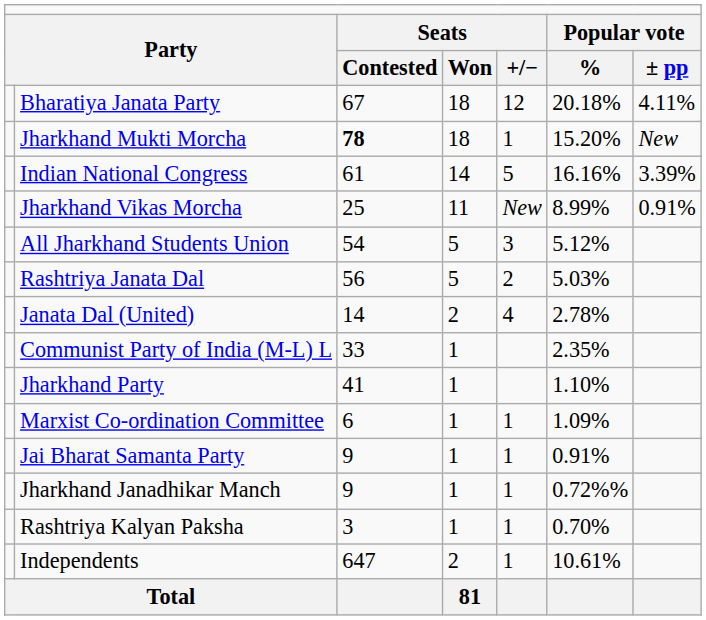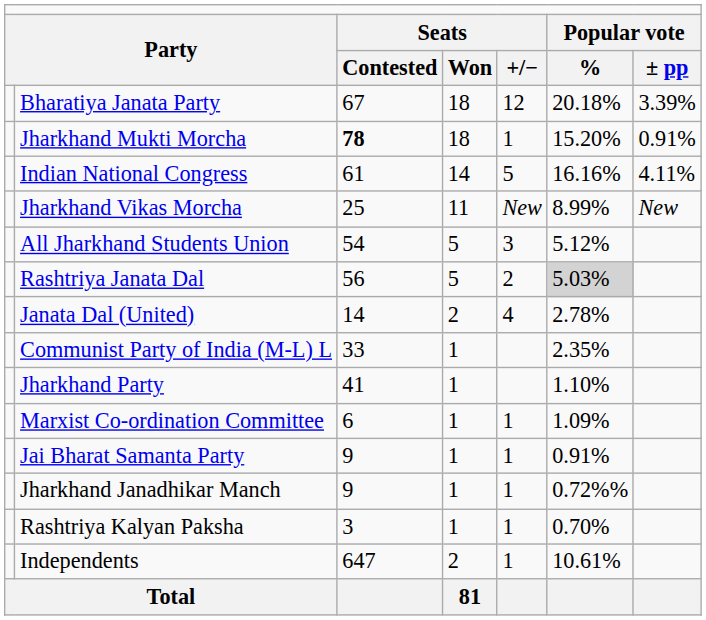(667, 102) 4.11% -> (667, 102) 3.39%
(658, 138) New -> (667, 138) 0.91%
(667, 173) 3.39% -> (667, 173) 4.11%
(667, 208) 0.91% -> (658, 208) New
(581, 279) no background -> (581, 279) lightgrey background
